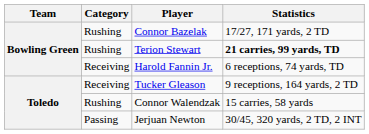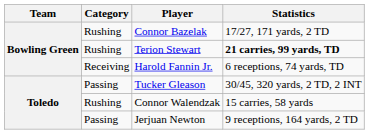(107, 84) Receiving -> (101, 84) Passing
(292, 84) 9 receptions, 164 yards, 2 TD -> (293, 84) 30/45, 320 yards, 2 TD, 2 INT
(293, 120) 30/45, 320 yards, 2 TD, 2 INT -> (292, 120) 9 receptions, 164 yards, 2 TD
